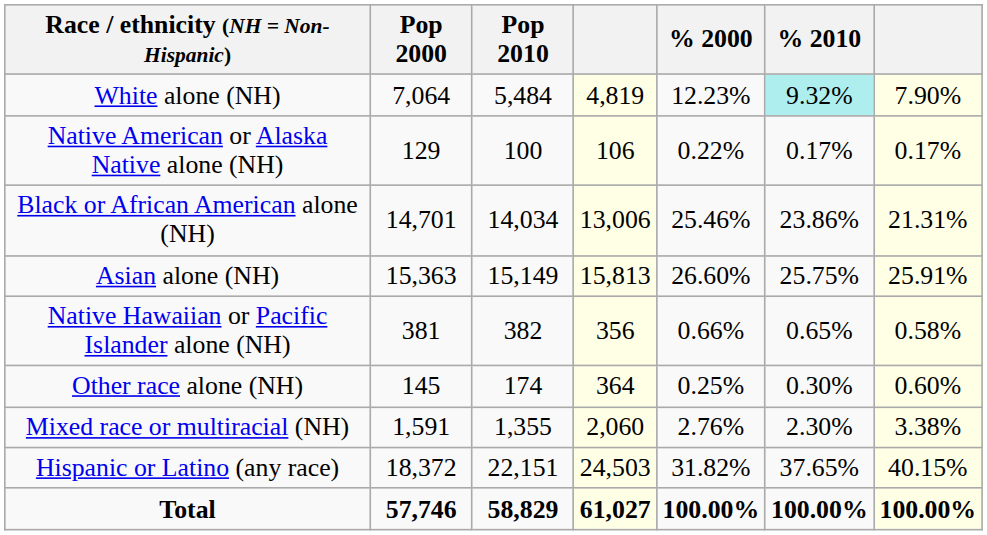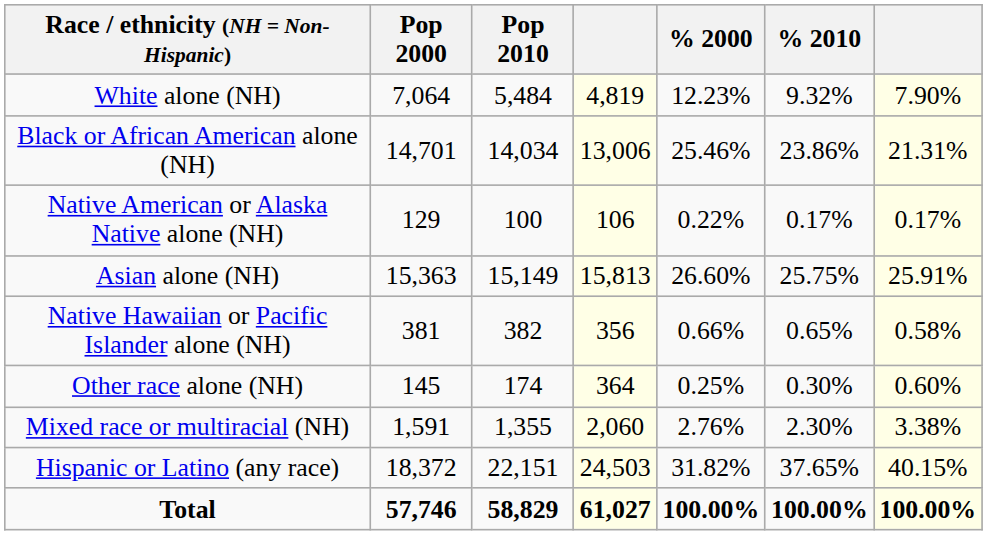(819, 94) paleturquoise background -> (819, 94) no background
rows swapped: (188, 219) <-> (188, 150)
